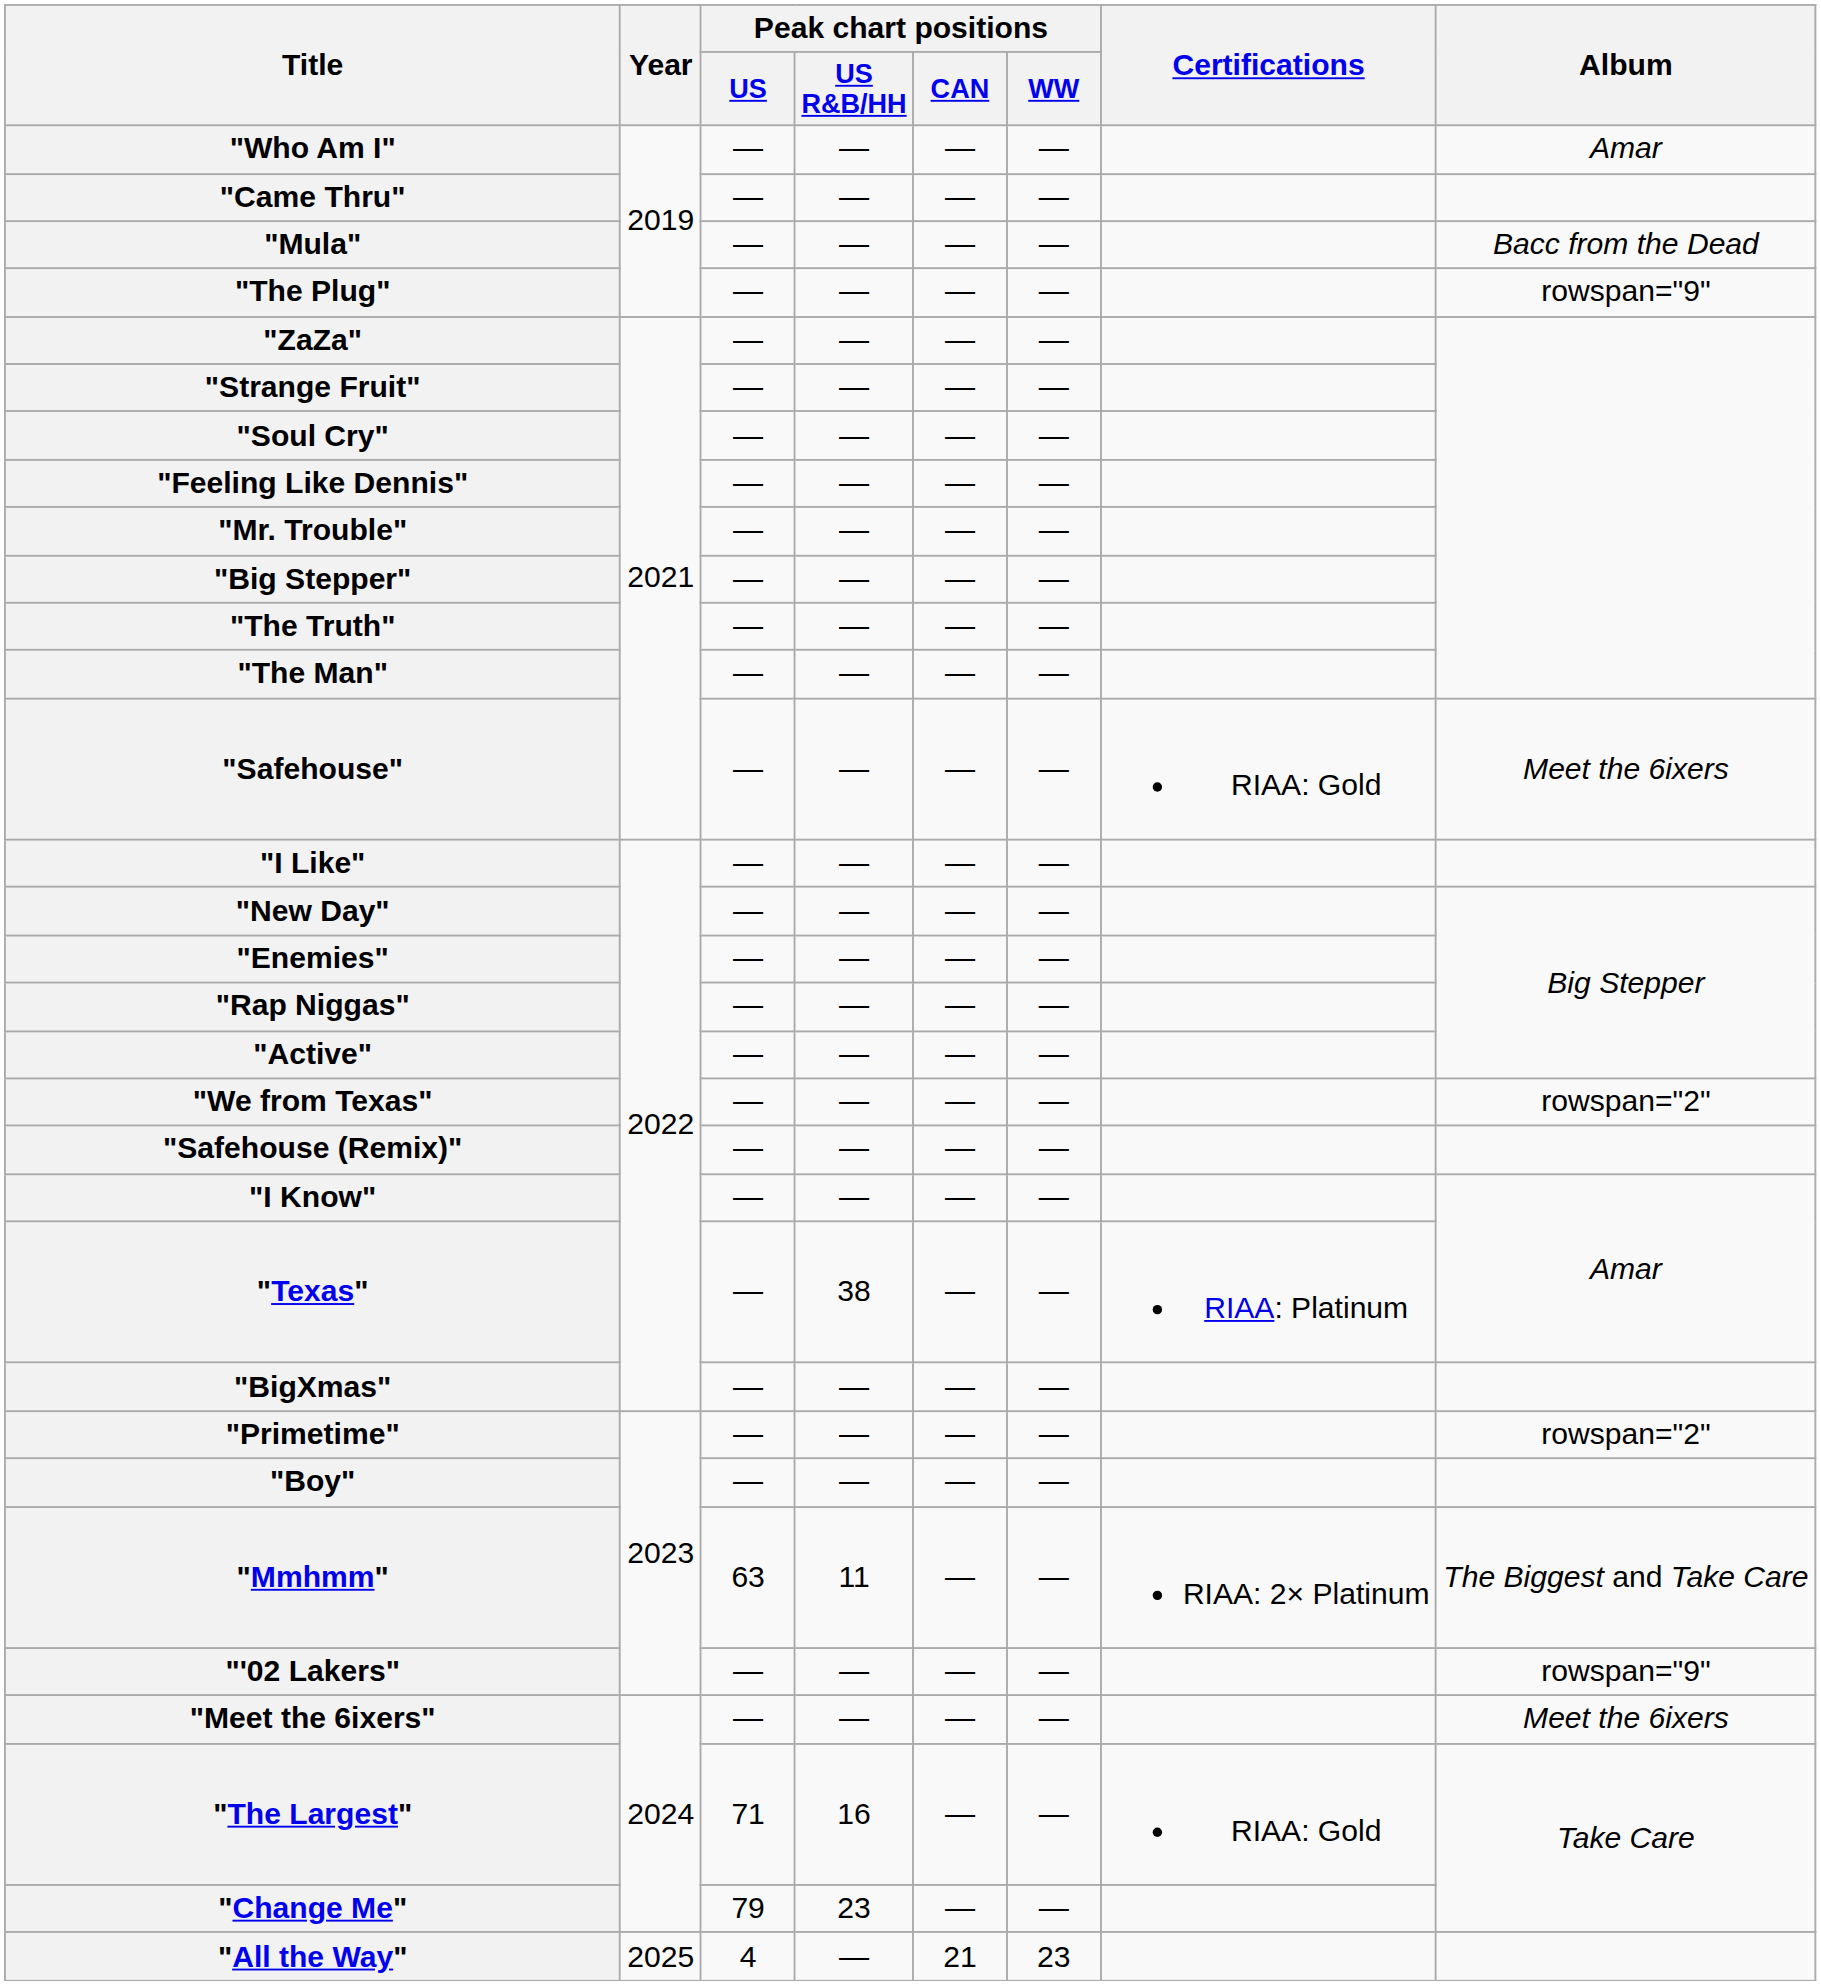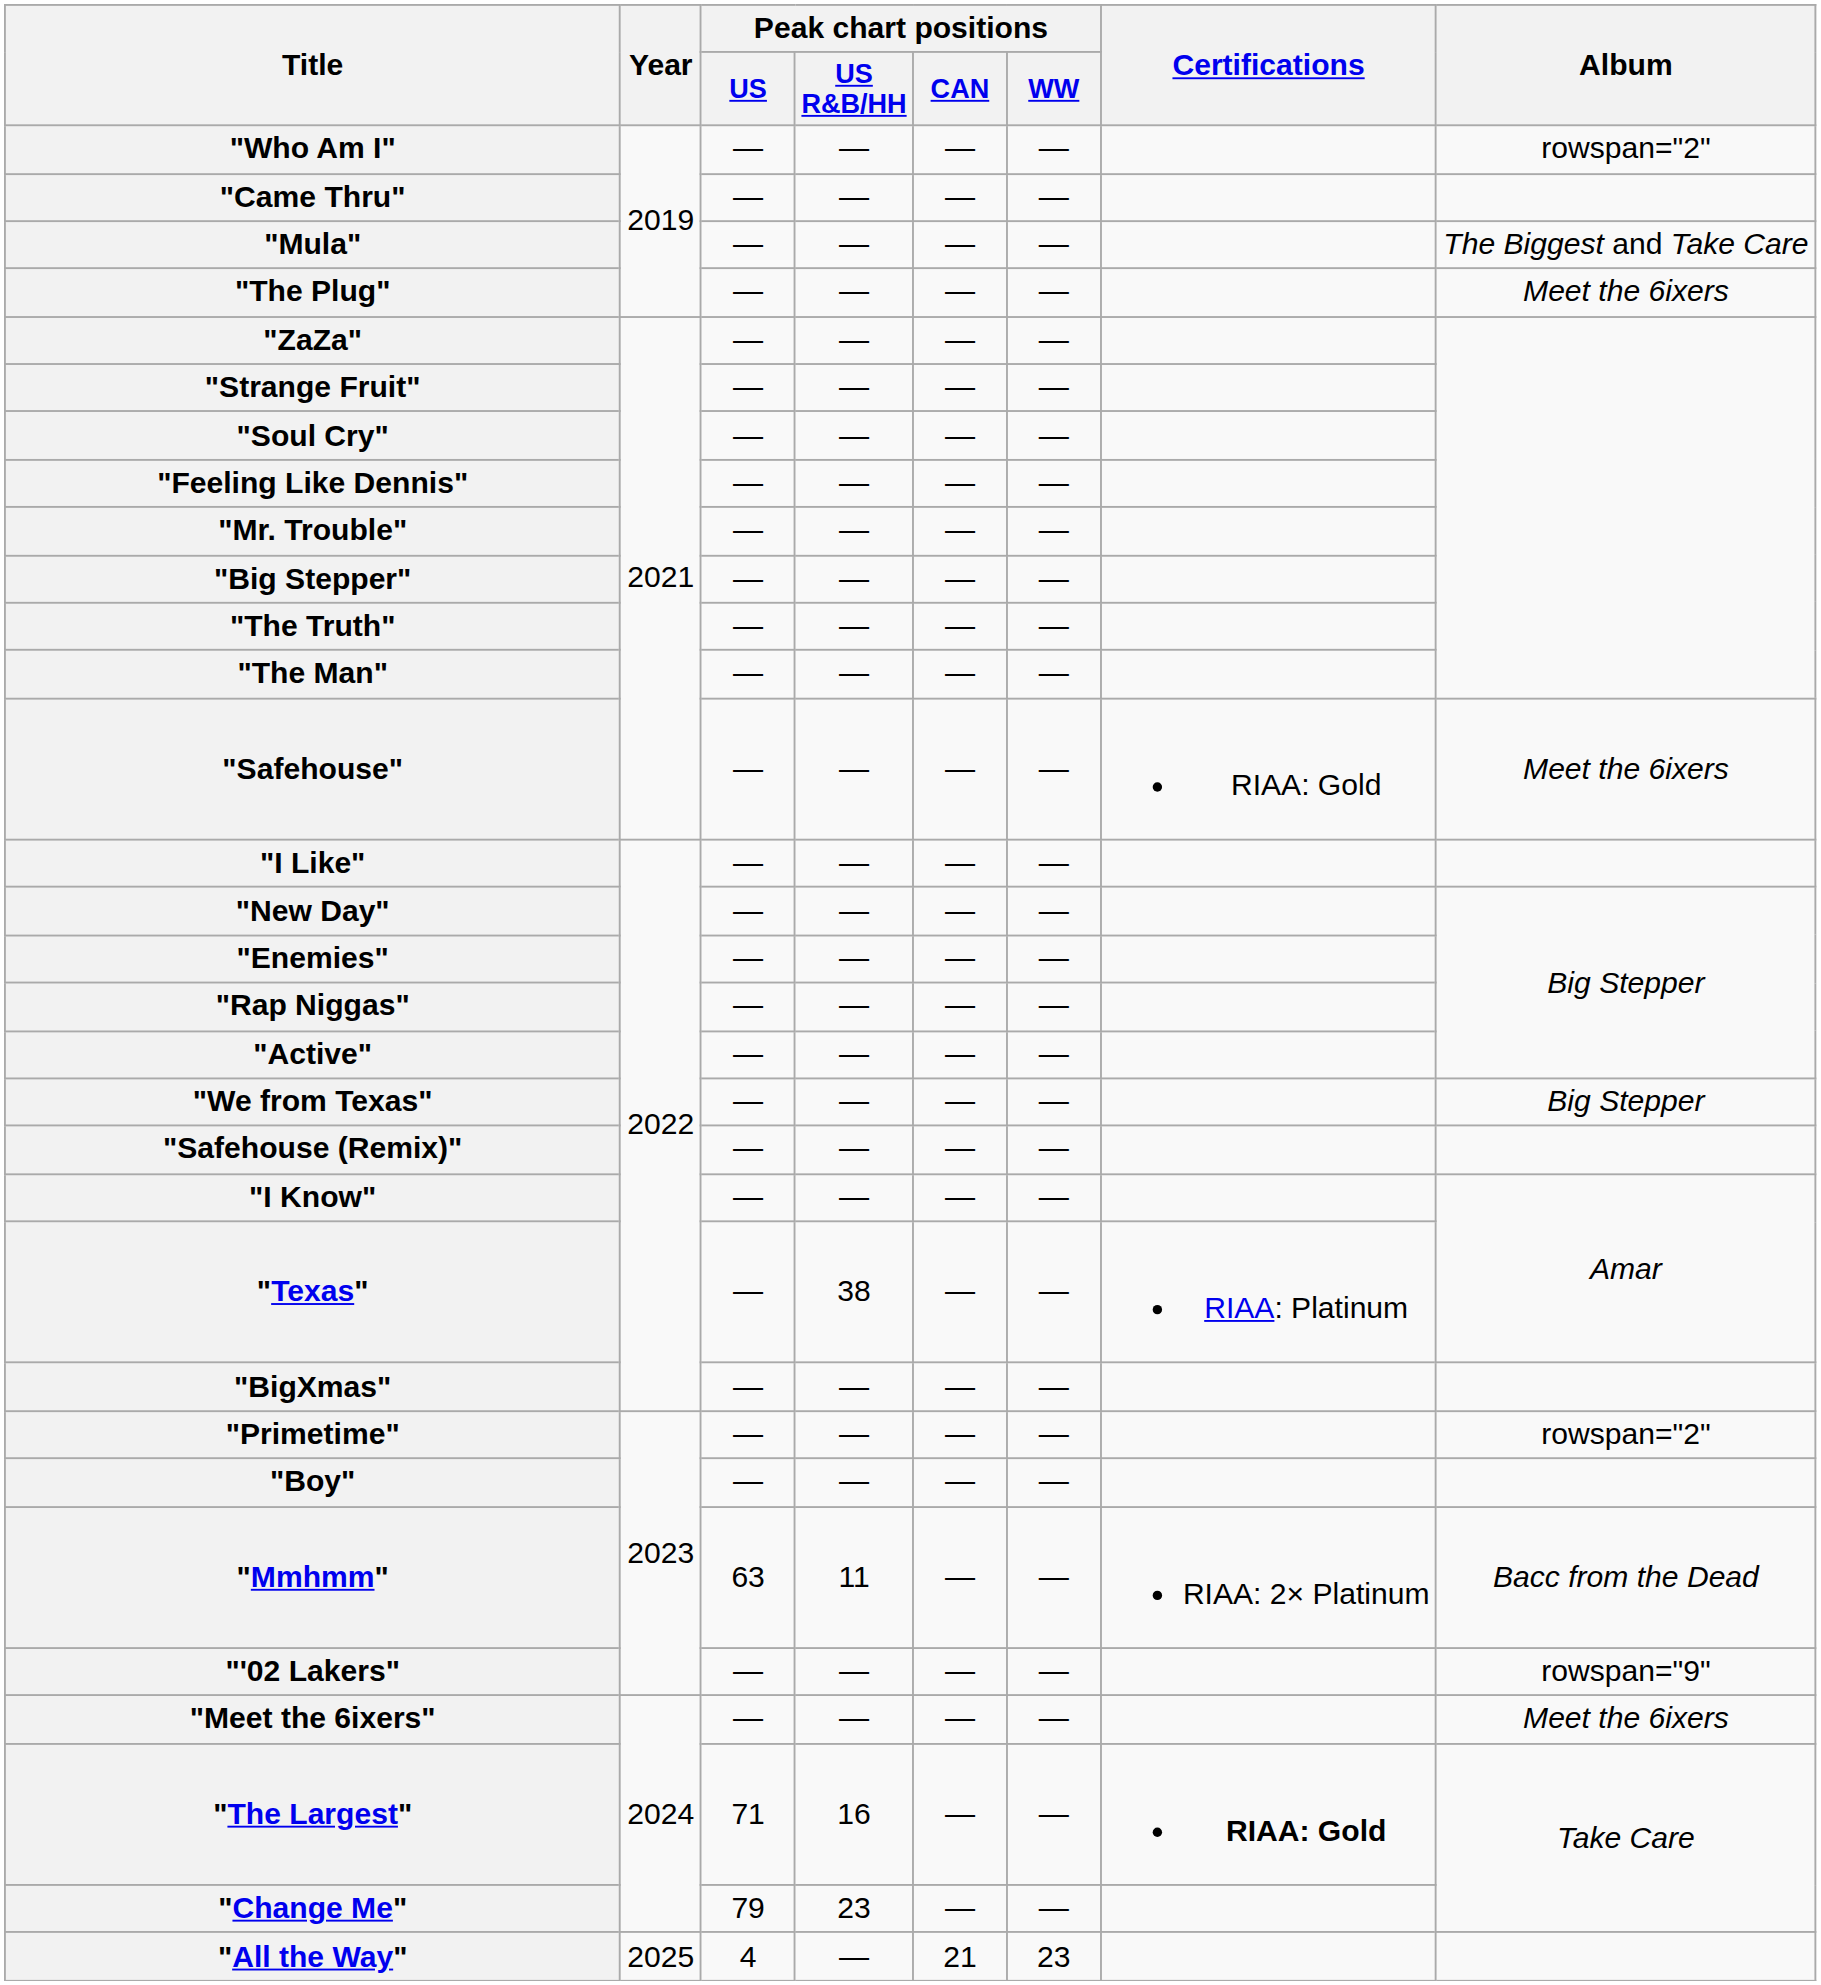(1626, 148) Amar -> (1626, 148) rowspan="2"
(1626, 244) Bacc from the Dead -> (1626, 244) The Biggest and Take Care
(1626, 292) rowspan="9" -> (1626, 292) Meet the 6ixers
(1626, 1101) rowspan="2" -> (1626, 1101) Big Stepper
(1626, 1576) The Biggest and Take Care -> (1626, 1576) Bacc from the Dead
(1269, 1831) normal -> (1269, 1831) bold
